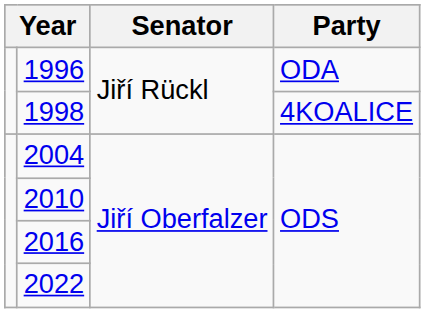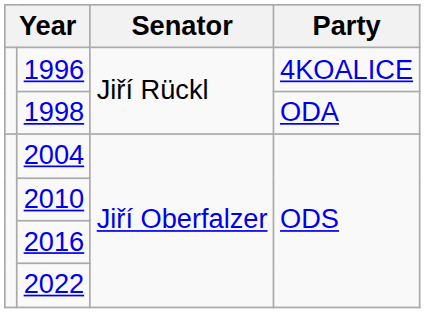(310, 69) ODA -> (347, 69) 4KOALICE
(347, 112) 4KOALICE -> (310, 112) ODA
